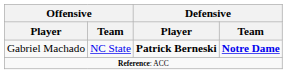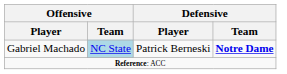(111, 48) no background -> (111, 48) lightblue background
(176, 48) bold -> (173, 48) normal
